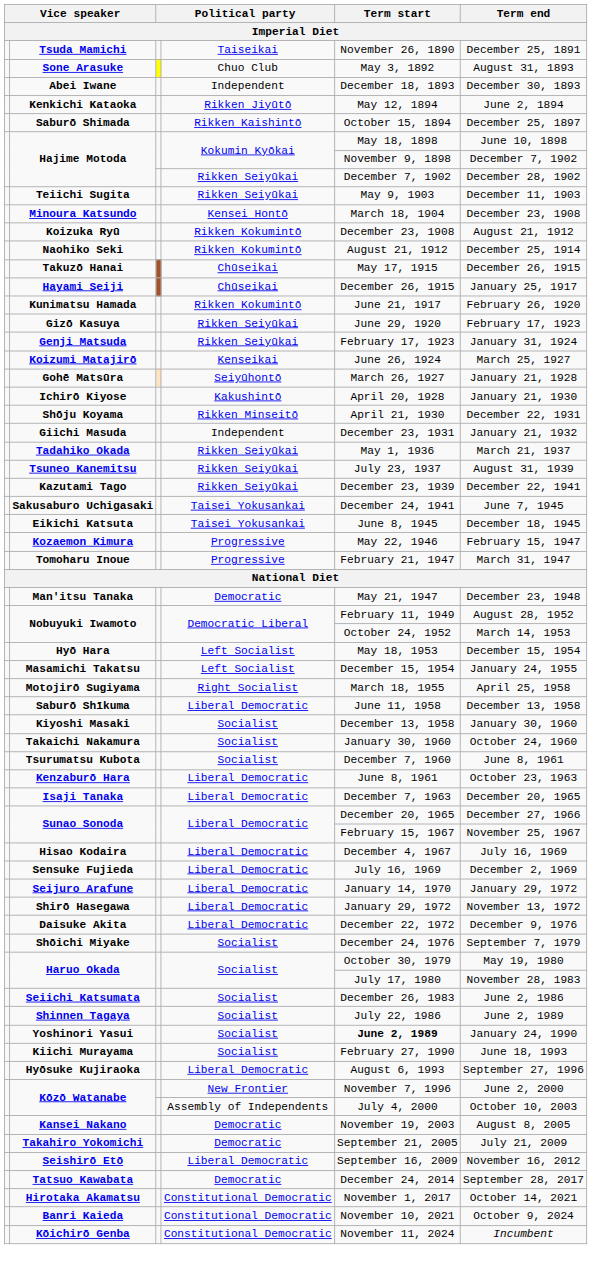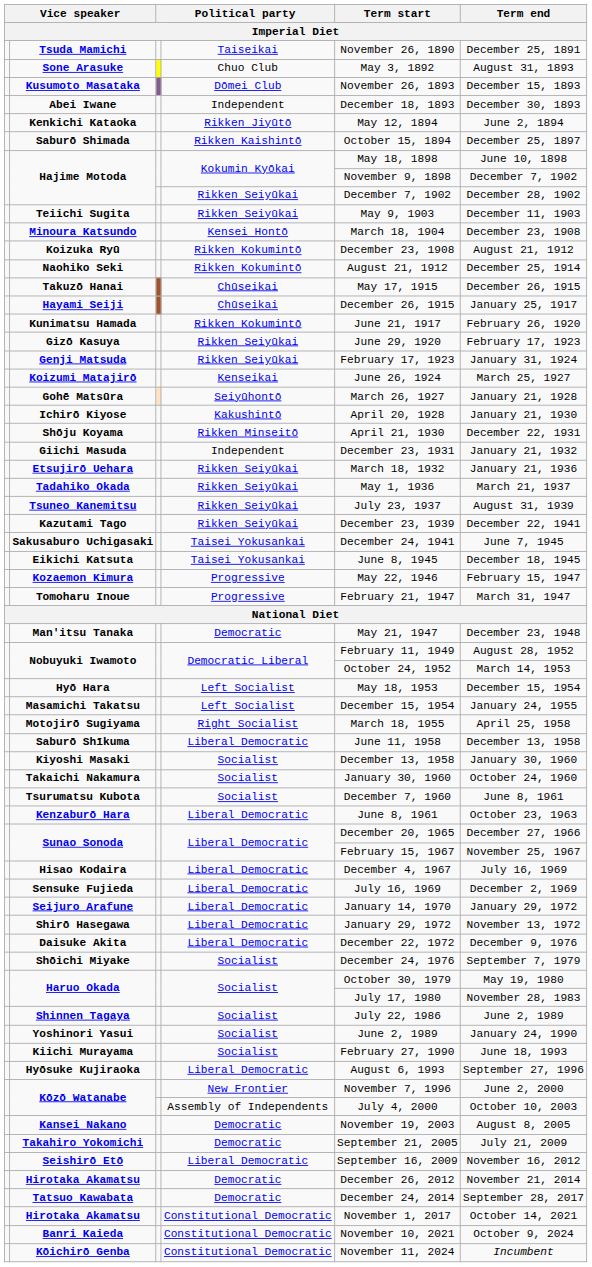+ row: (83, 86)
+ row: (83, 469)
- row: (83, 797)
- row: (83, 997)
(397, 1034) bold -> (397, 1034) normal
+ row: (83, 1180)
